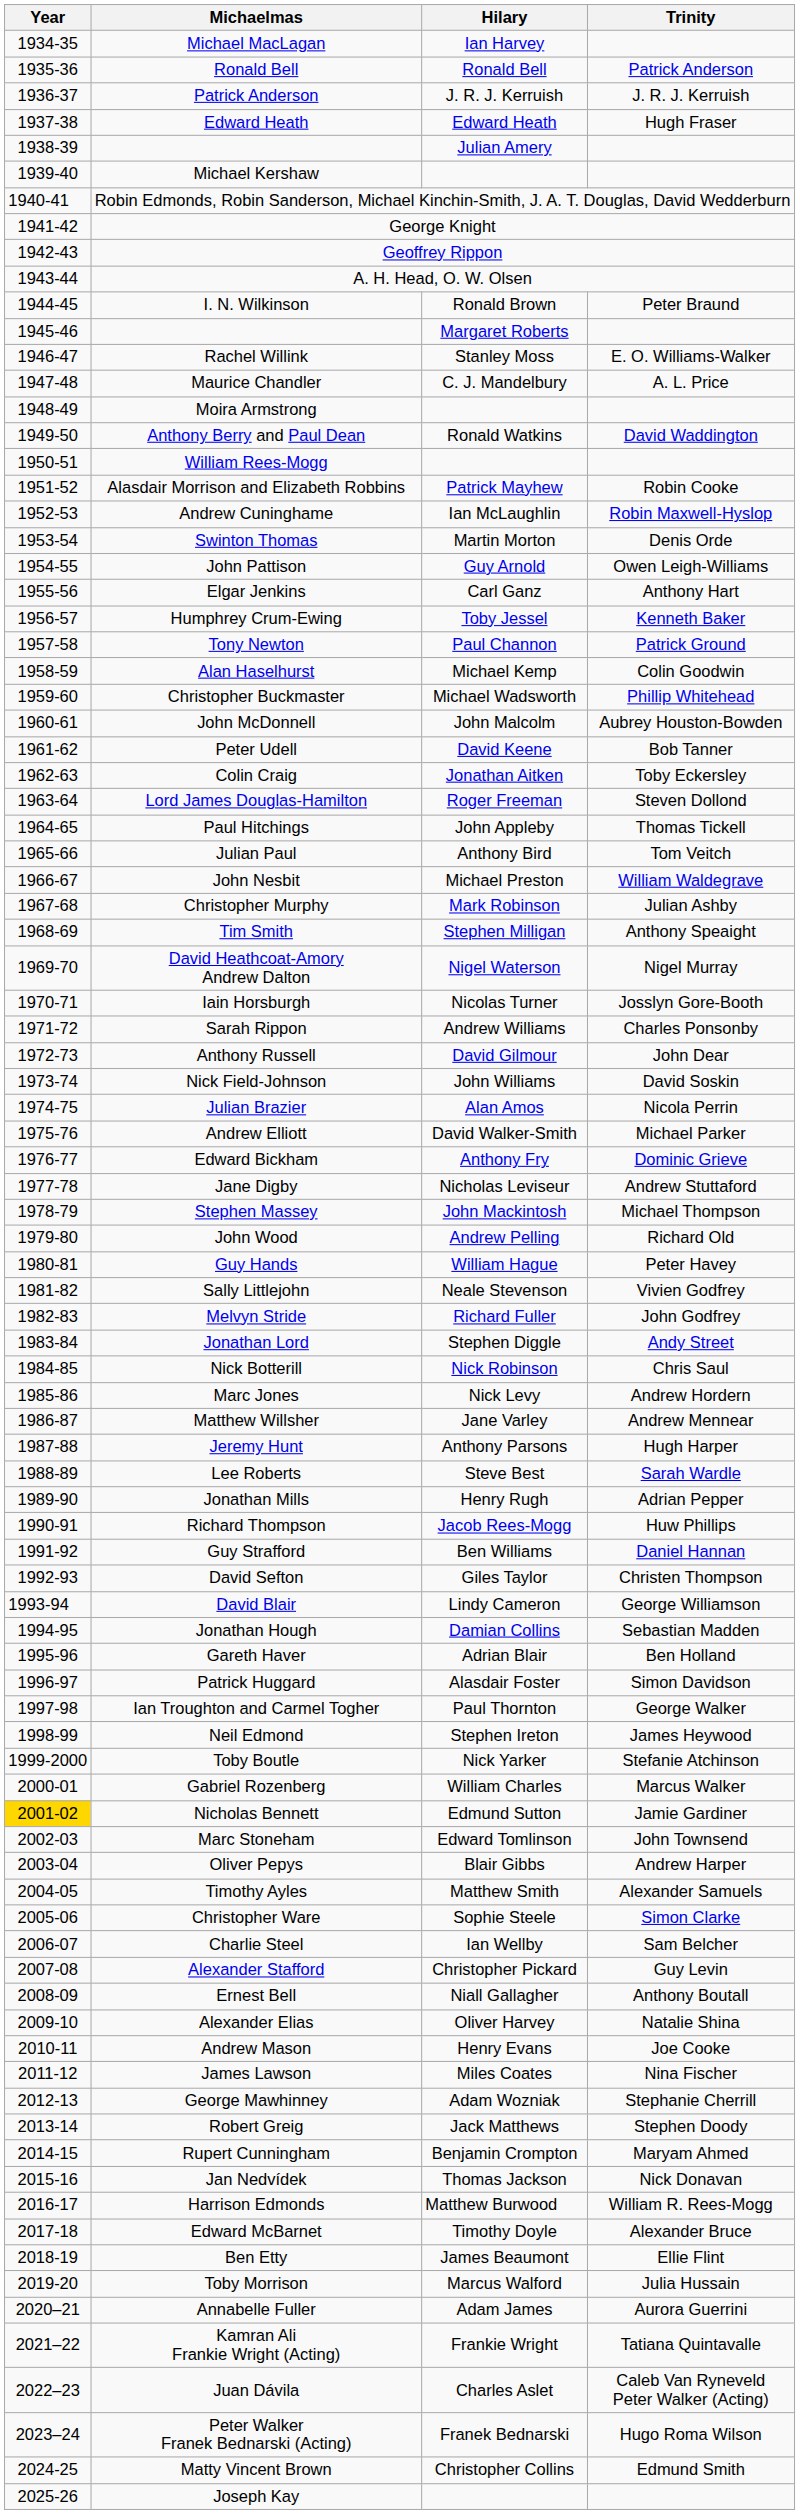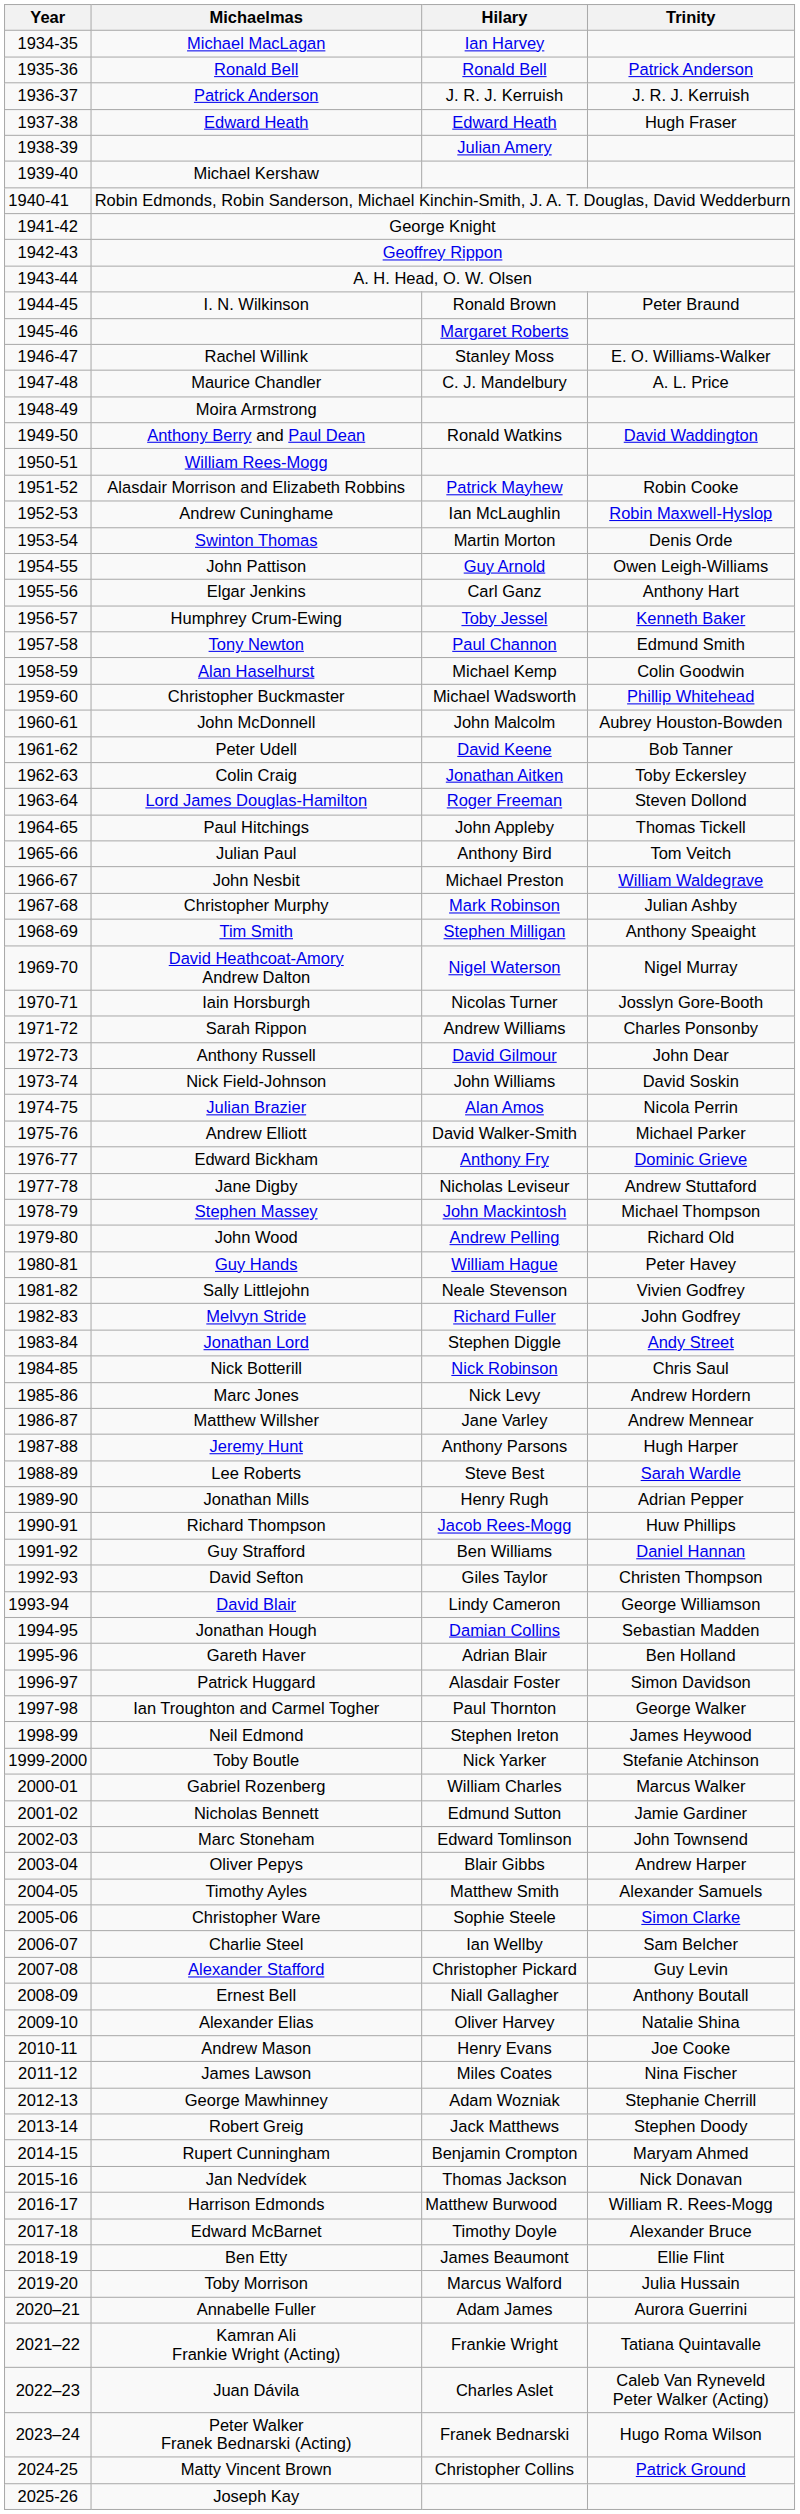(691, 644) Patrick Ground -> (691, 644) Edmund Smith
(48, 1813) gold background -> (48, 1813) no background
(691, 2470) Edmund Smith -> (691, 2470) Patrick Ground
